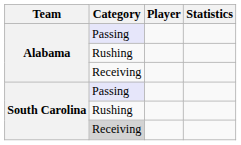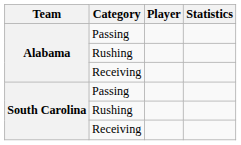(111, 33) lavender background -> (111, 33) no background
(111, 91) lavender background -> (111, 91) no background
(117, 130) lightgrey background -> (117, 130) no background
